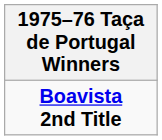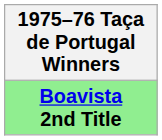(81, 107) no background -> (81, 107) lightgreen background
